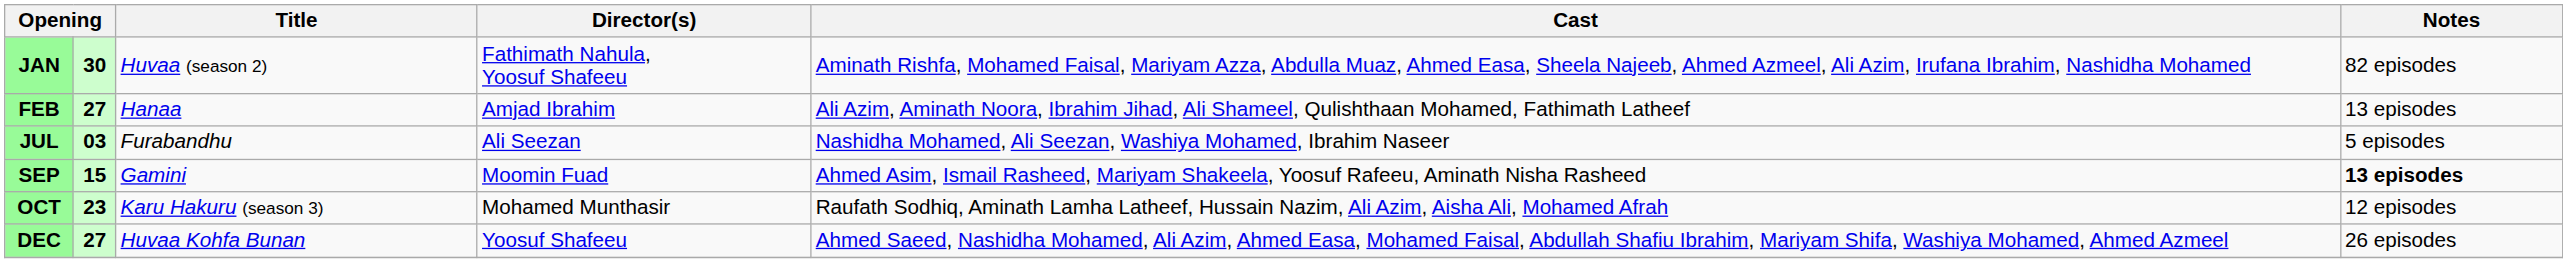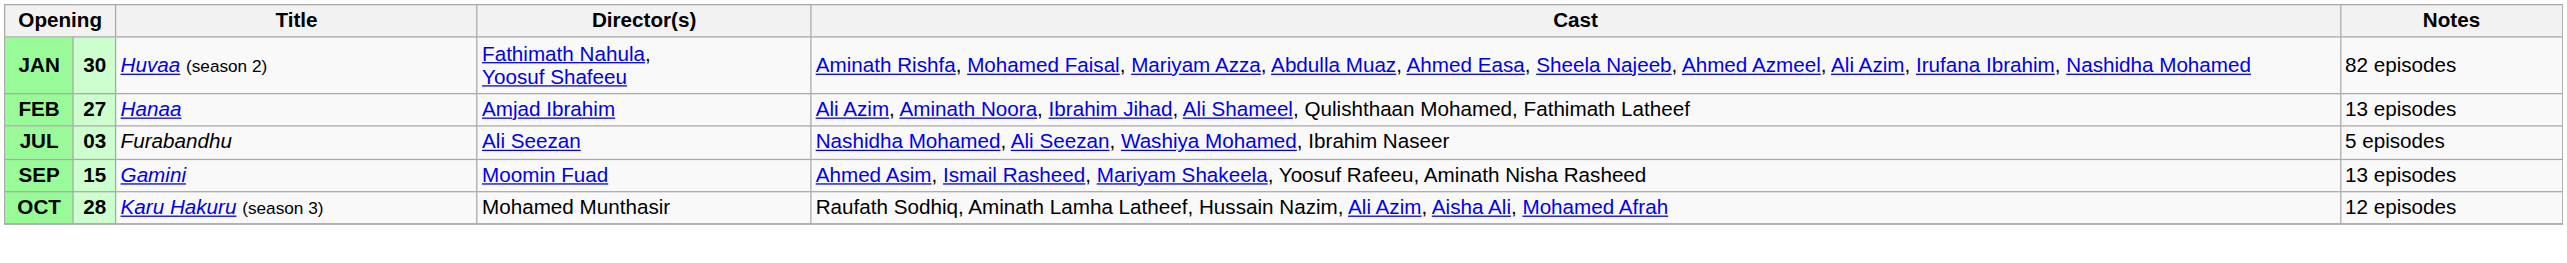(2404, 175) bold -> (2401, 175) normal
(95, 207) 23 -> (95, 207) 28
- row: (39, 240)
